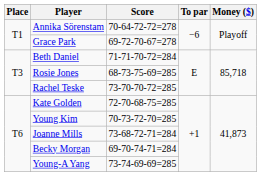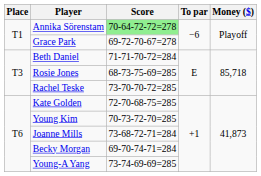(142, 27) no background -> (142, 27) lightgreen background
